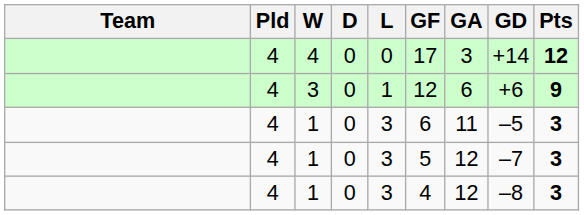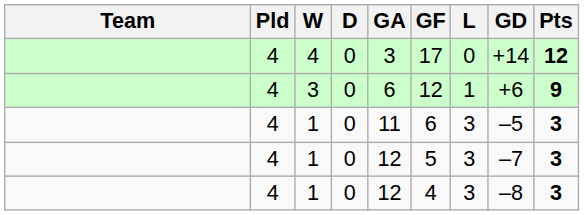columns swapped: (387, 21) <-> (466, 21)
